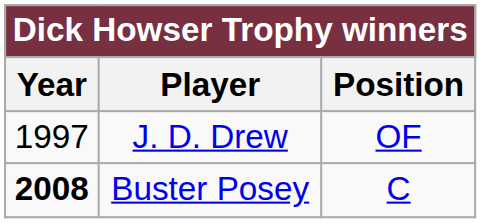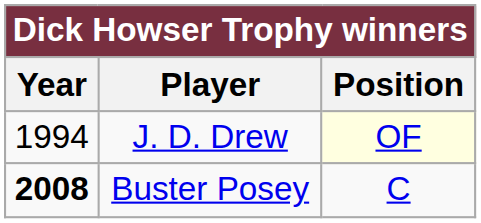(52, 136) 1997 -> (52, 136) 1994
(399, 136) no background -> (399, 136) lightyellow background
